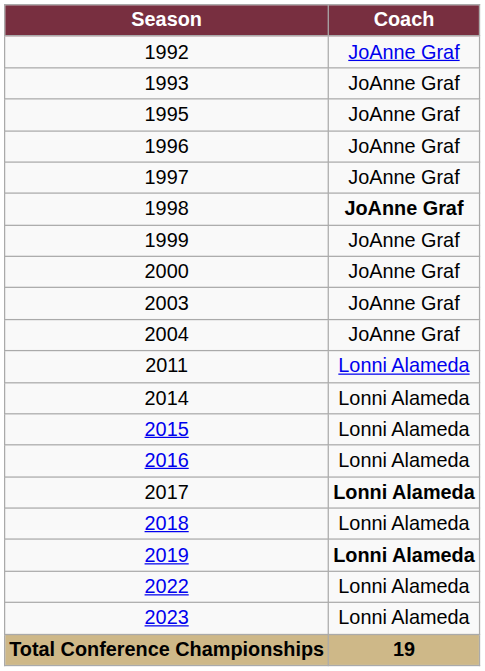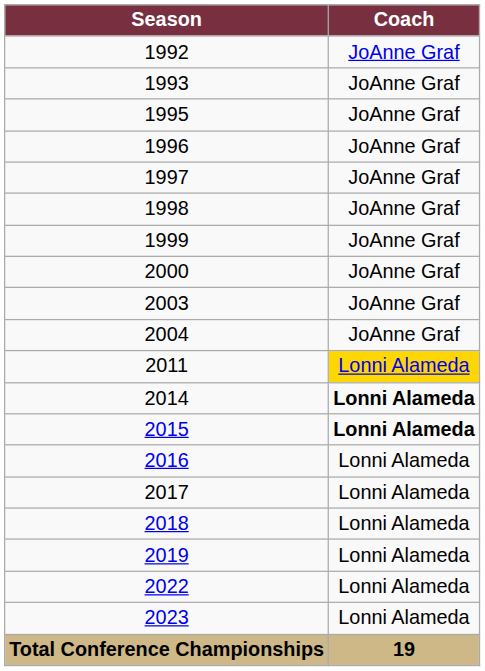(404, 209) bold -> (404, 209) normal
(404, 366) no background -> (404, 366) gold background
(404, 397) normal -> (404, 397) bold
(404, 429) normal -> (404, 429) bold
(404, 492) bold -> (404, 492) normal
(404, 555) bold -> (404, 555) normal
